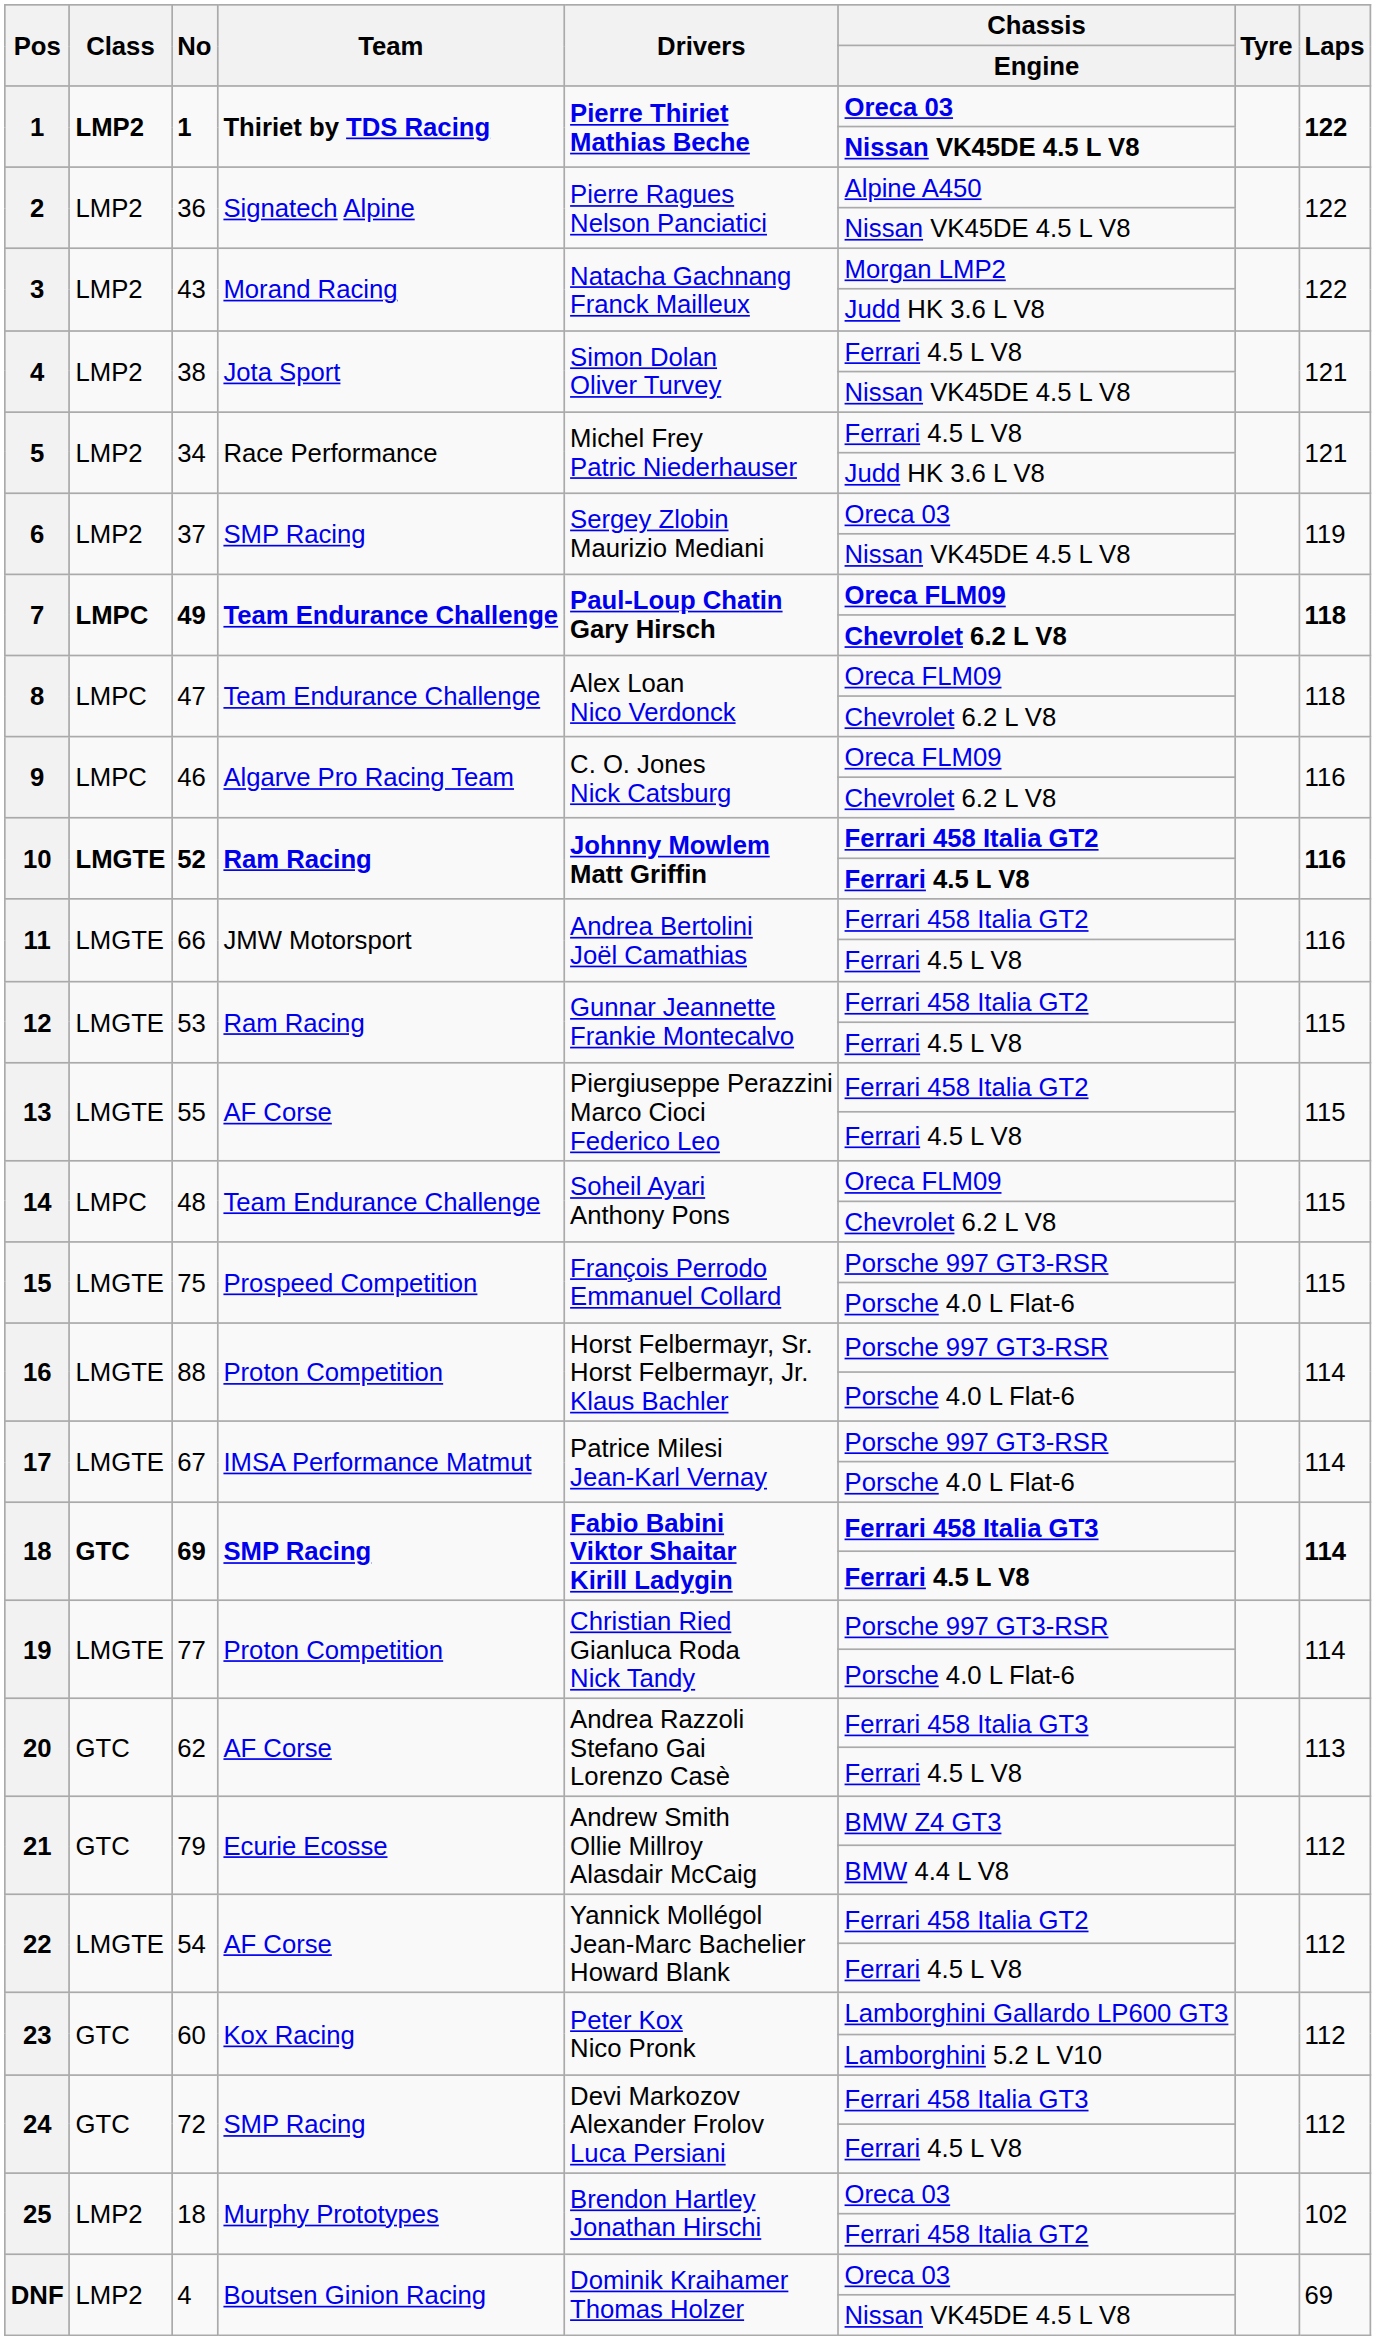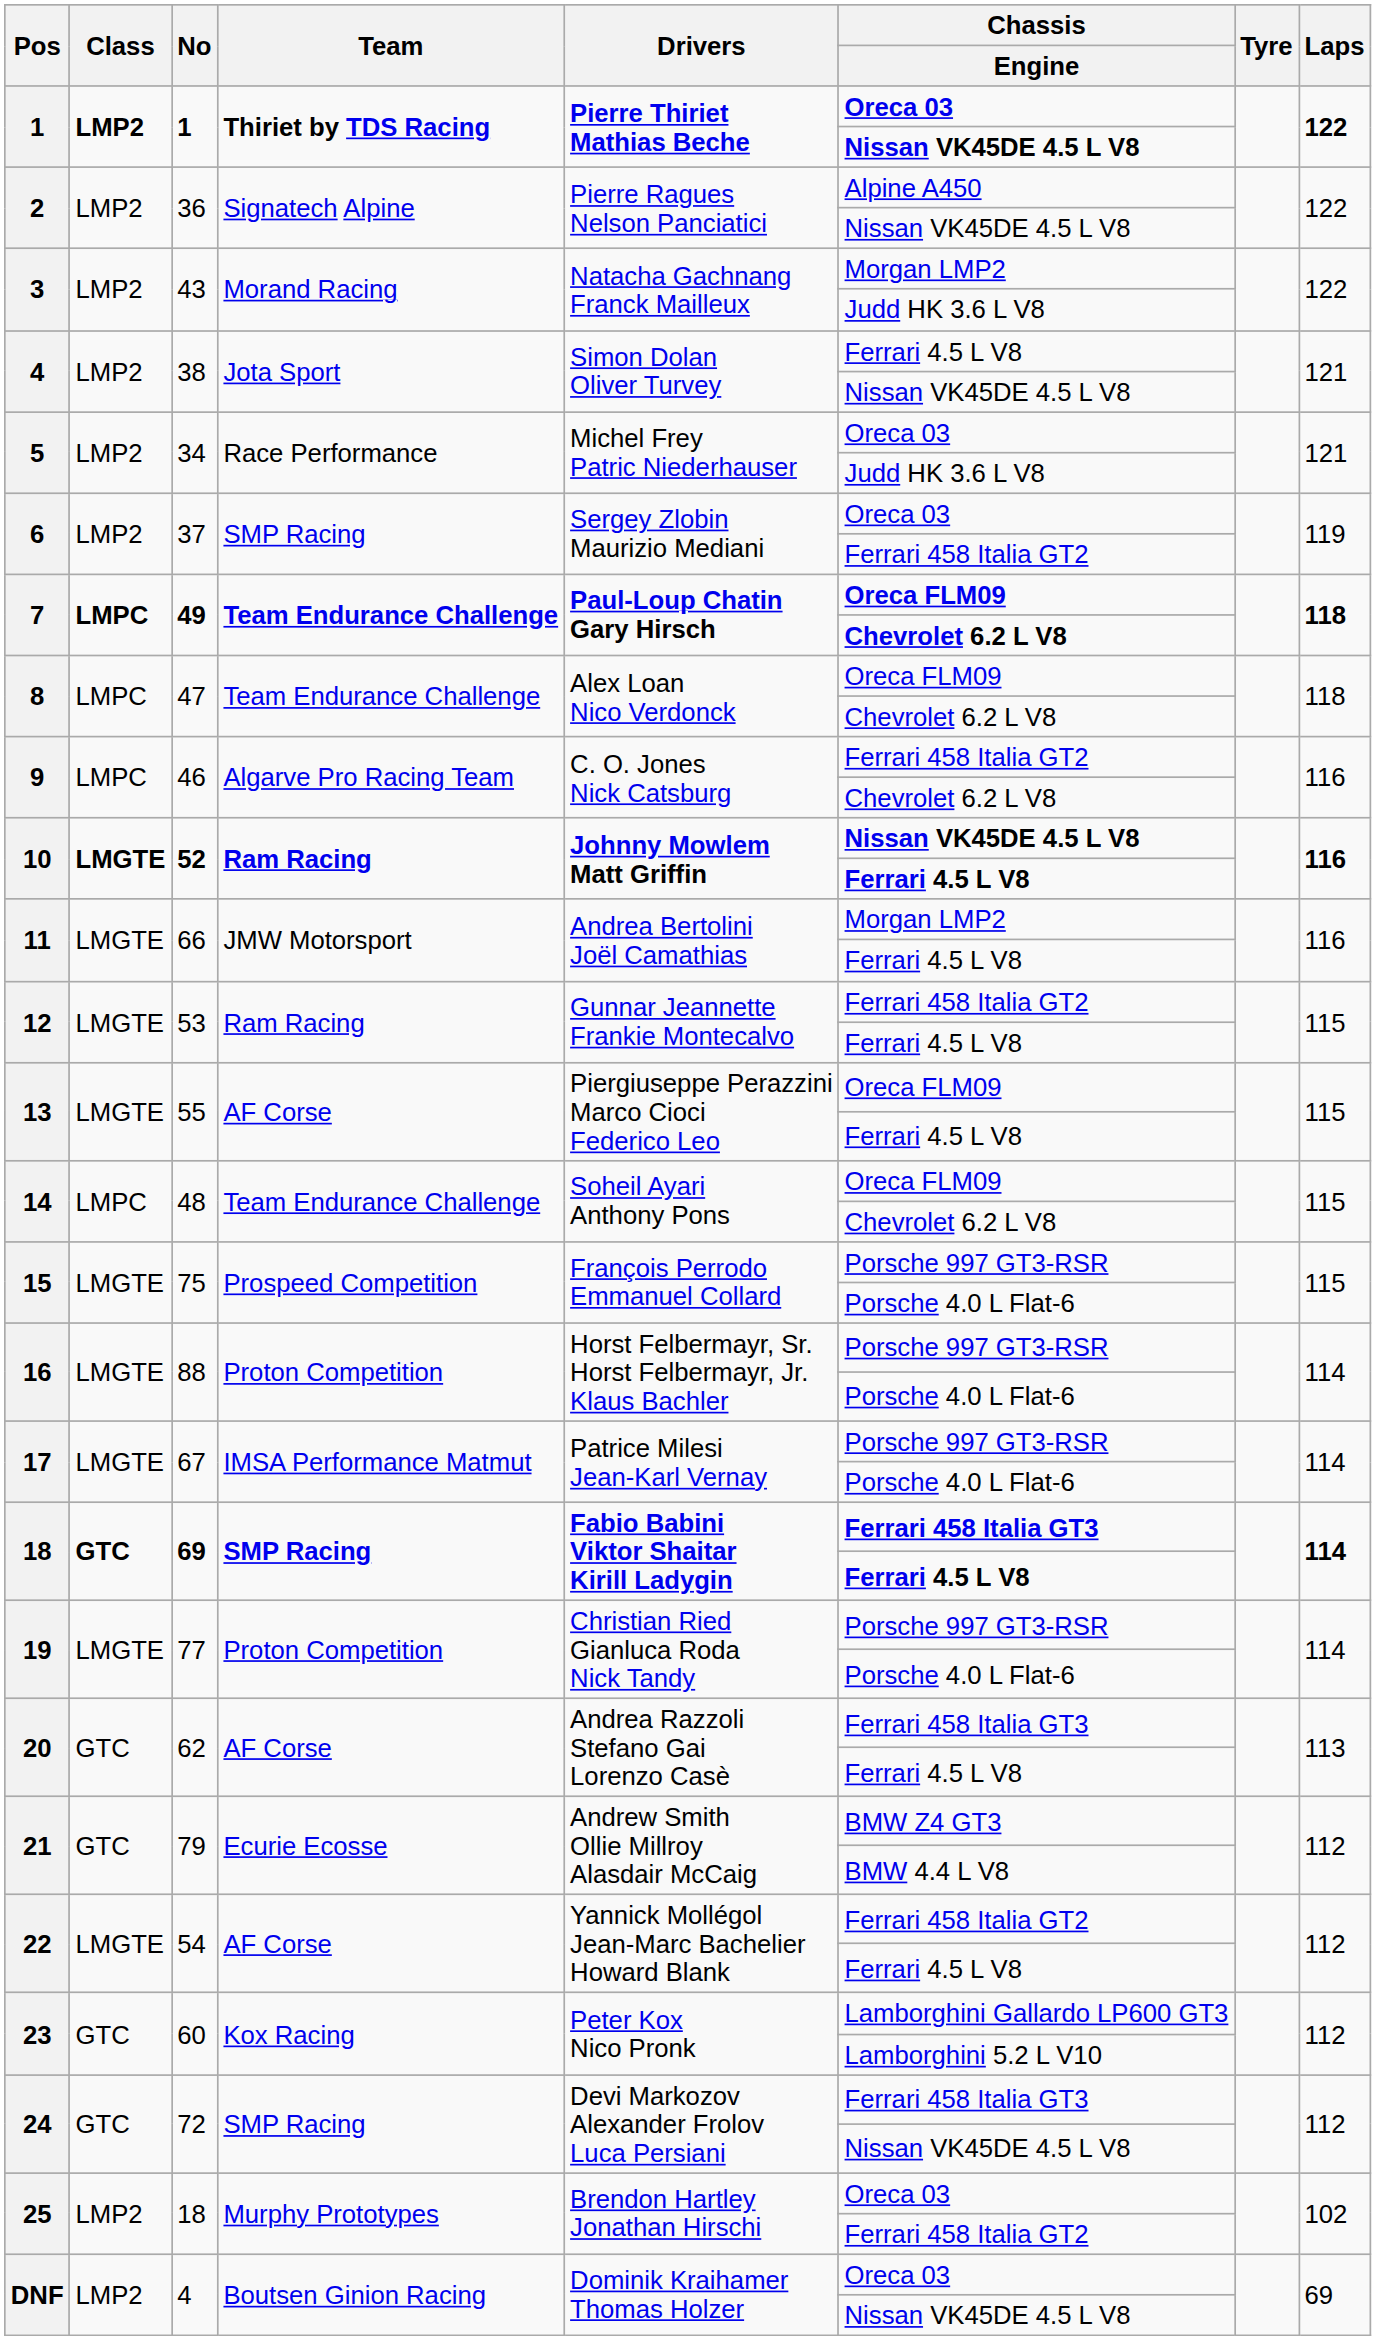(933, 432) Ferrari 4.5 L V8 -> (897, 432) Oreca 03
(987, 554) Nissan VK45DE 4.5 L V8 -> (967, 554) Ferrari 458 Italia GT2
(923, 757) Oreca FLM09 -> (967, 757) Ferrari 458 Italia GT2
(972, 839) Ferrari 458 Italia GT2 -> (992, 839) Nissan VK45DE 4.5 L V8
(967, 920) Ferrari 458 Italia GT2 -> (925, 920) Morgan LMP2
(967, 1087) Ferrari 458 Italia GT2 -> (923, 1087) Oreca FLM09
(933, 2148) Ferrari 4.5 L V8 -> (987, 2148) Nissan VK45DE 4.5 L V8
